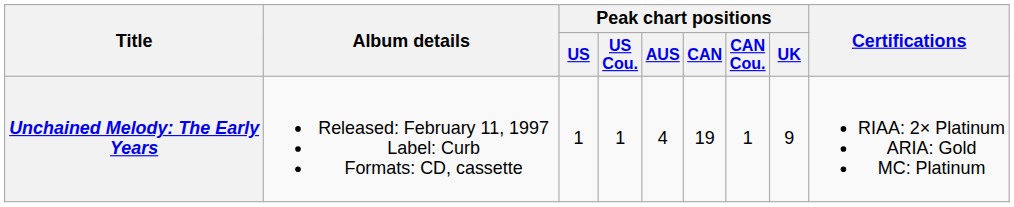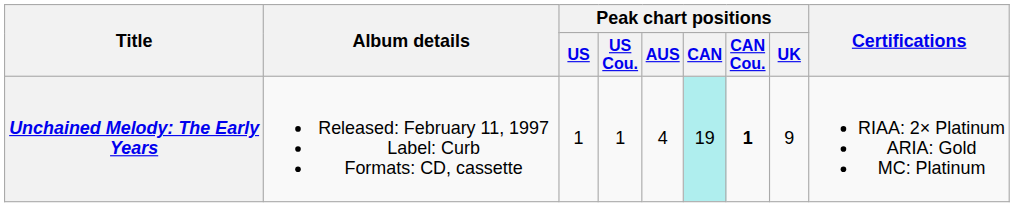(705, 138) no background -> (705, 138) paleturquoise background
(748, 138) normal -> (748, 138) bold
